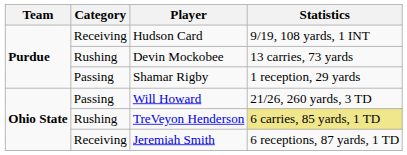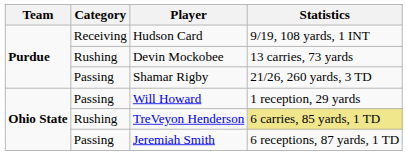(305, 77) 1 reception, 29 yards -> (311, 77) 21/26, 260 yards, 3 TD
(311, 98) 21/26, 260 yards, 3 TD -> (305, 98) 1 reception, 29 yards
(100, 139) Receiving -> (94, 139) Passing
